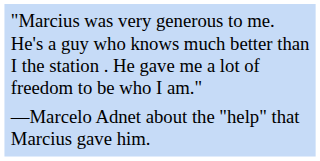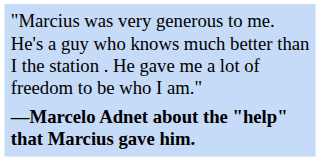(155, 128) normal -> (149, 128) bold
